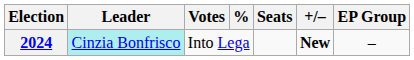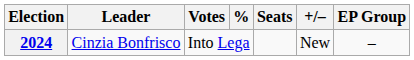(126, 42) paleturquoise background -> (126, 42) no background
(315, 42) bold -> (315, 42) normal
